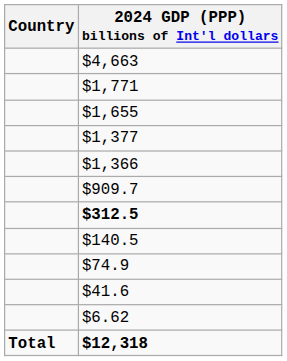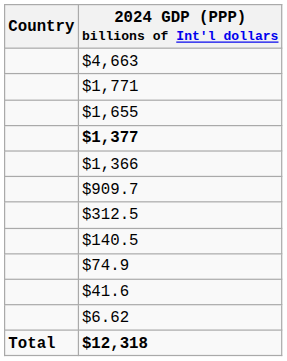(110, 138) normal -> (110, 138) bold
(110, 215) bold -> (110, 215) normal
